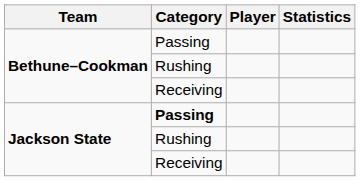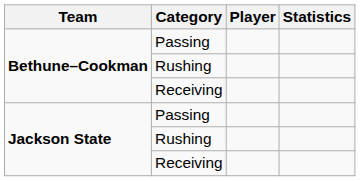(185, 114) bold -> (182, 114) normal
